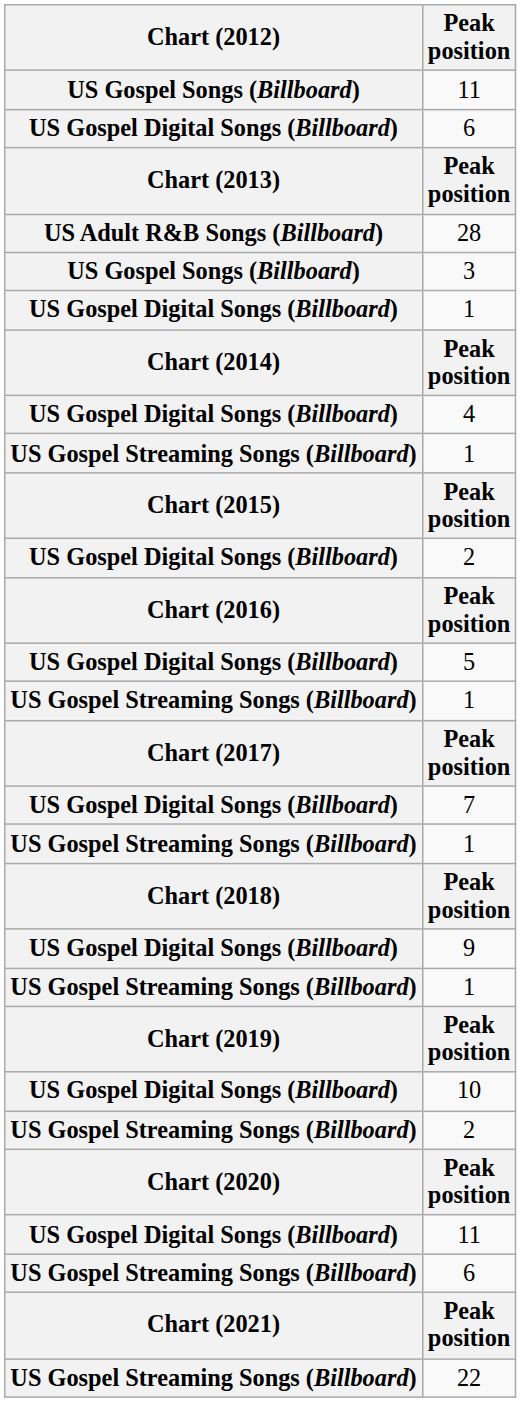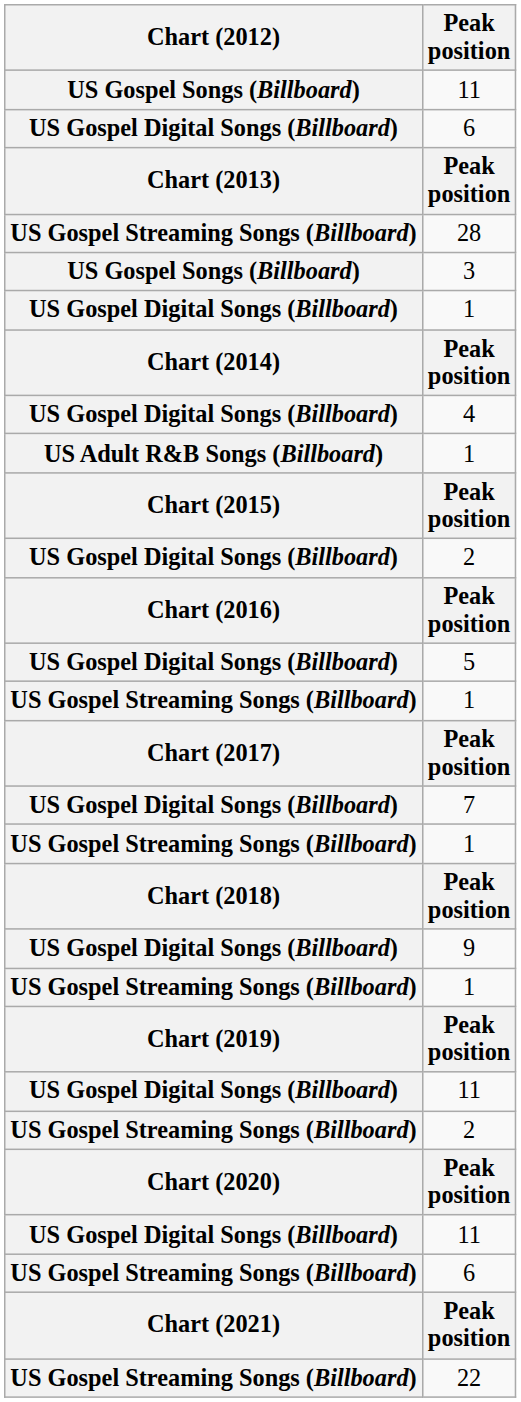(214, 232) US Adult R&B Songs (Billboard) -> (214, 232) US Gospel Streaming Songs (Billboard)
(214, 452) US Gospel Streaming Songs (Billboard) -> (214, 452) US Adult R&B Songs (Billboard)
(469, 1091) 10 -> (469, 1091) 11
